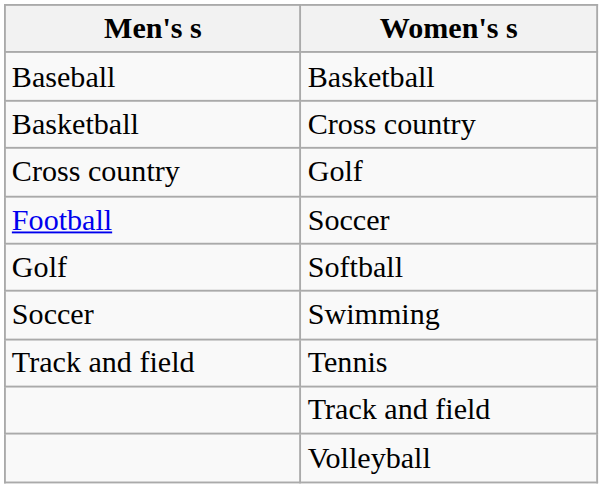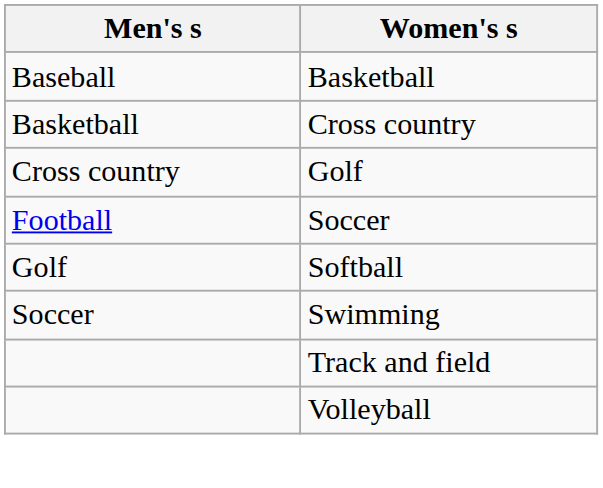- row: (348, 362)
